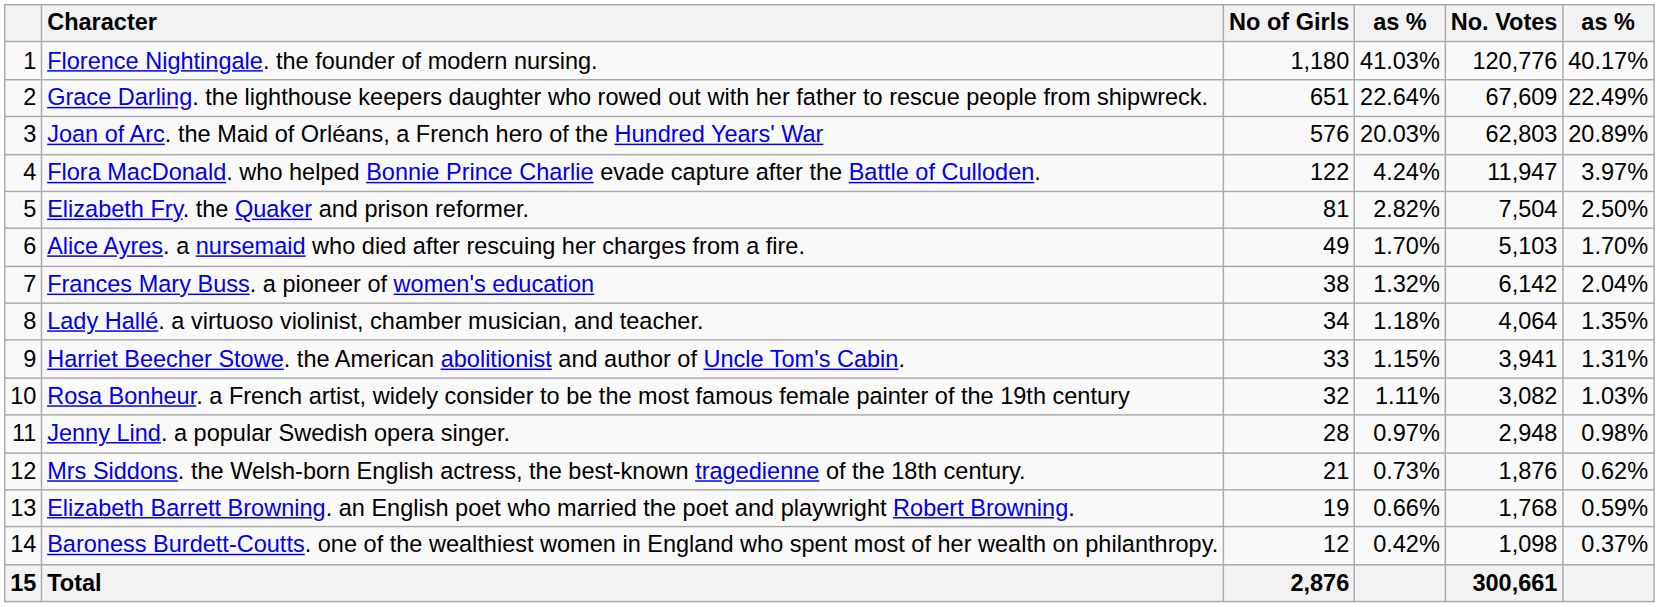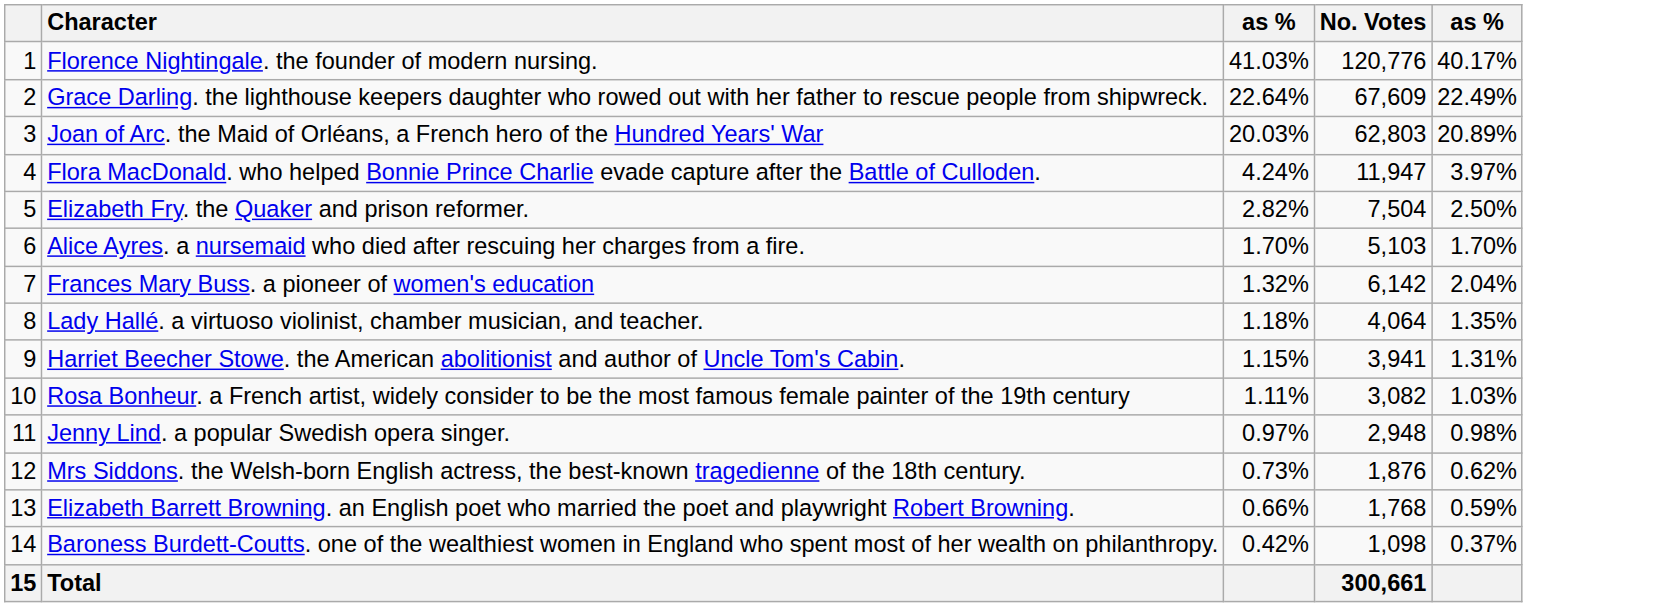- column: (1289, 23)
